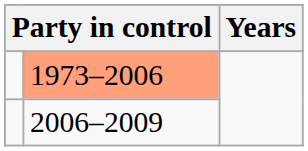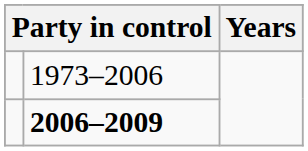(97, 74) lightsalmon background -> (97, 74) no background
(97, 121) normal -> (97, 121) bold
